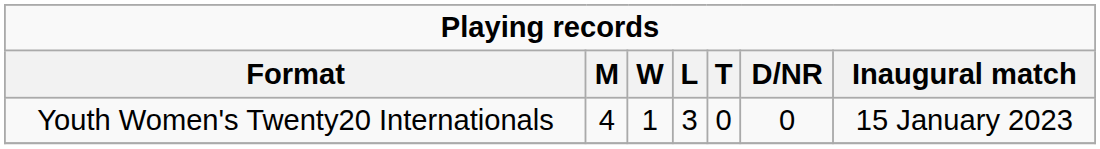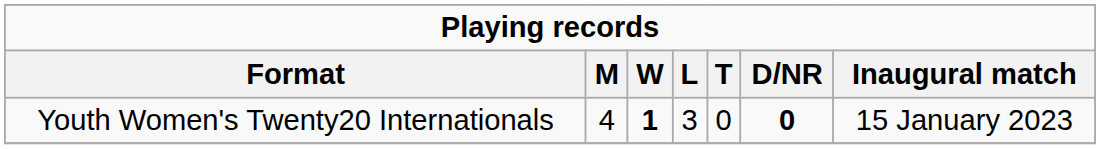(650, 119) normal -> (650, 119) bold
(787, 119) normal -> (787, 119) bold
